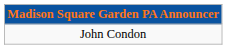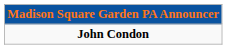(113, 34) normal -> (113, 34) bold
